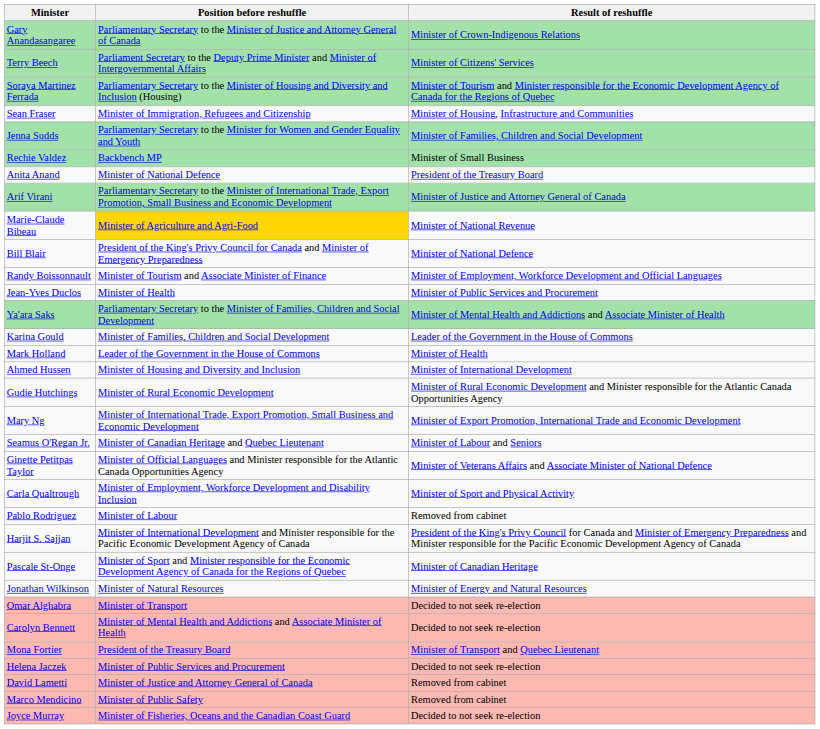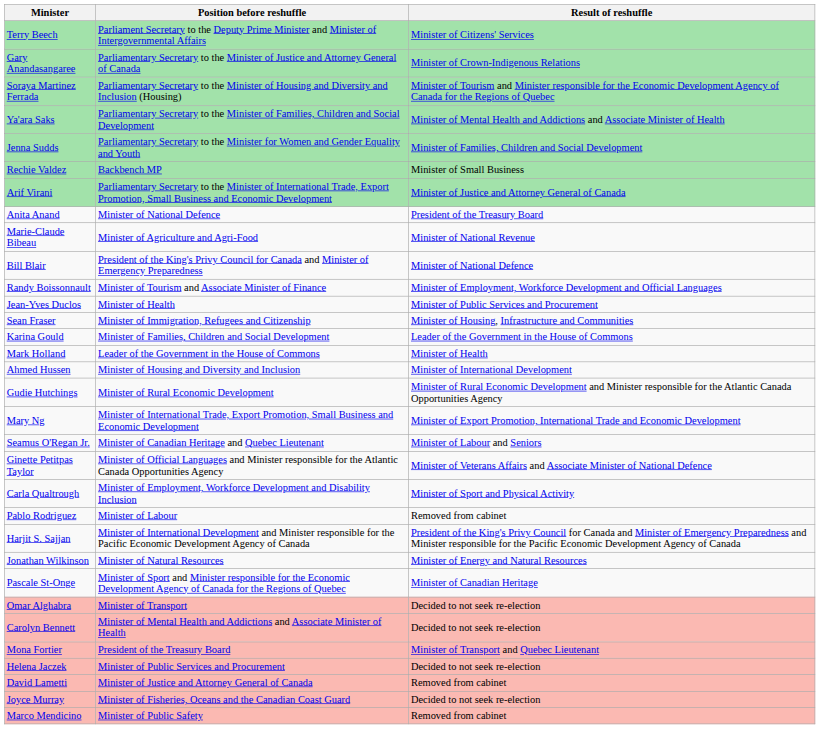rows swapped: (41, 35) <-> (32, 63)
rows swapped: (31, 314) <-> (31, 113)
rows swapped: (30, 197) <-> (33, 175)
(178, 225) gold background -> (178, 237) no background
rows swapped: (41, 566) <-> (48, 588)
rows swapped: (44, 699) <-> (35, 716)
